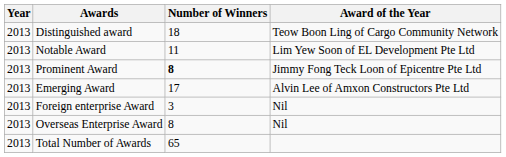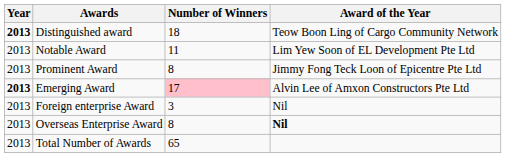(19, 32) normal -> (19, 32) bold
(171, 69) bold -> (171, 69) normal
(19, 87) normal -> (19, 87) bold
(174, 87) no background -> (174, 87) pink background
(280, 124) normal -> (280, 124) bold
